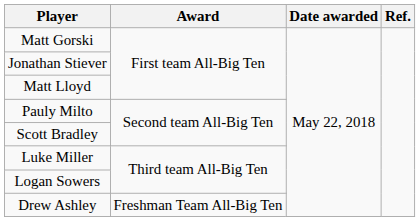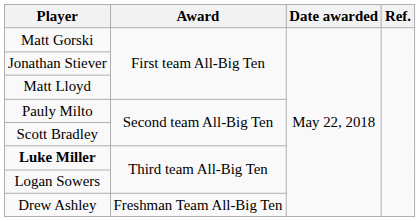(57, 157) normal -> (57, 157) bold
